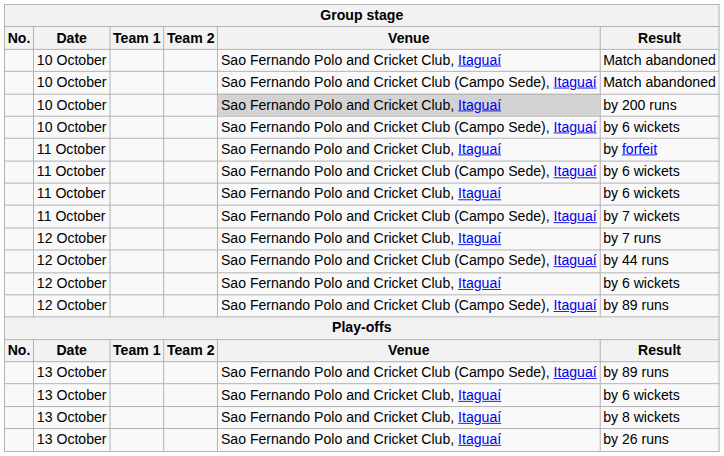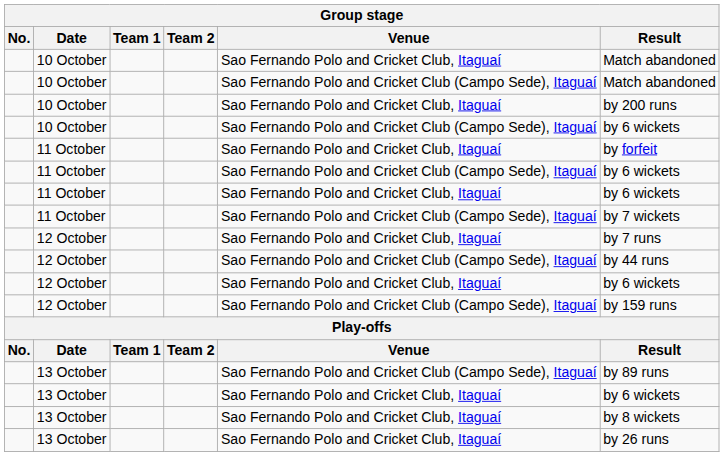(361, 104) lightgrey background -> (361, 104) no background
(636, 305) by 89 runs -> (640, 305) by 159 runs
